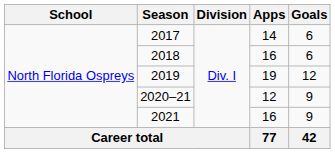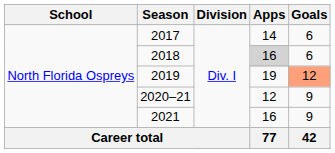(269, 55) no background -> (269, 55) lightgrey background
(309, 76) no background -> (309, 76) lightsalmon background
